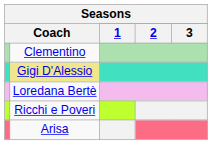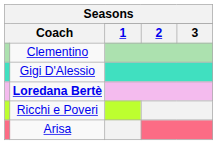(55, 71) khaki background -> (57, 71) no background
(55, 91) normal -> (57, 91) bold
